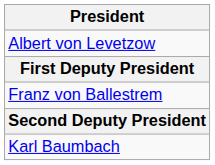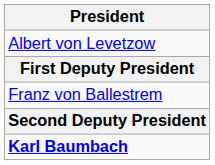(64, 146) normal -> (68, 146) bold
